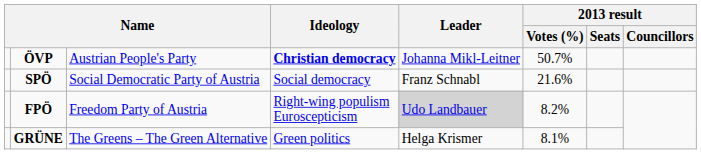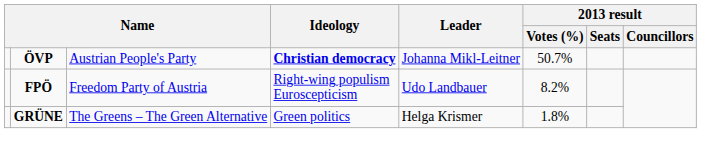- row: (38, 79)
(444, 109) lightgrey background -> (444, 87) no background
(555, 138) 8.1% -> (555, 116) 1.8%
